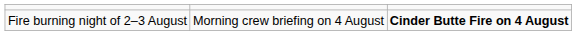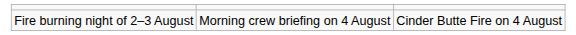(479, 20) bold -> (479, 20) normal
